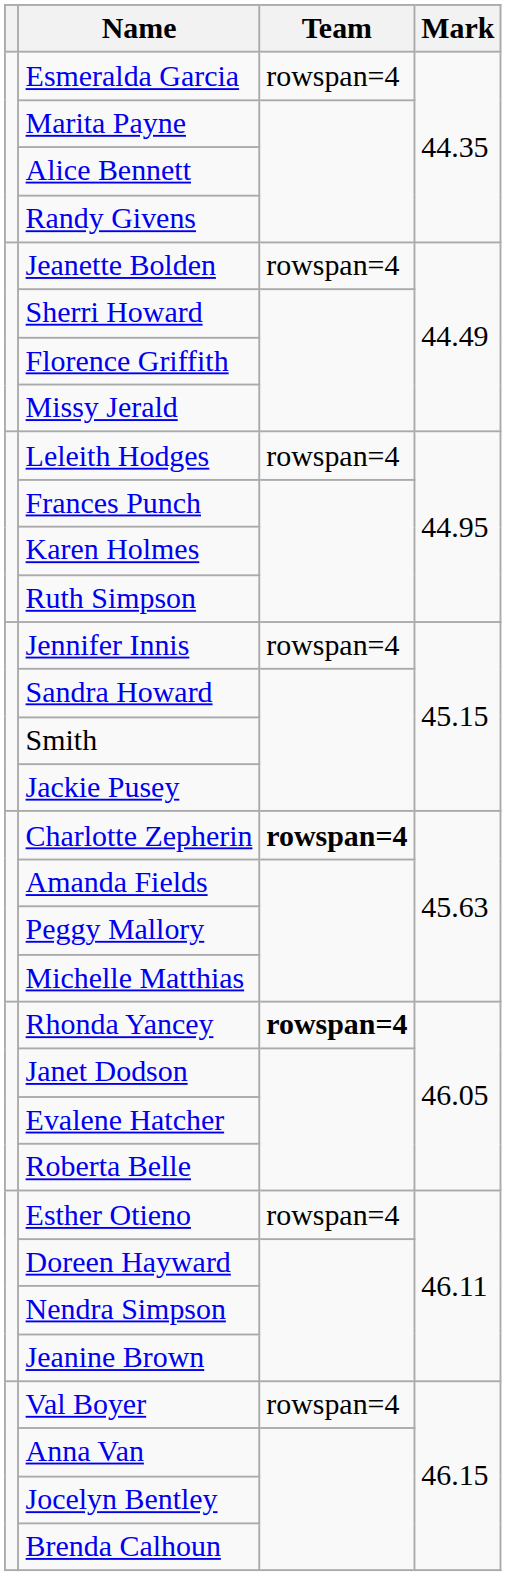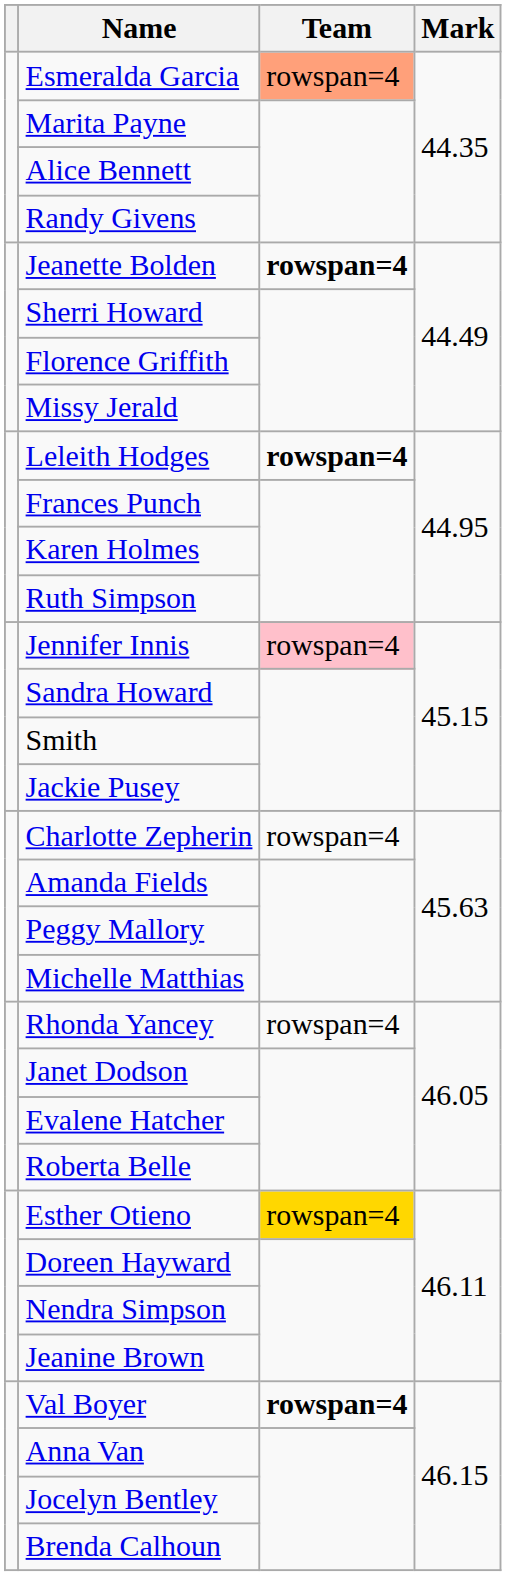(333, 75) no background -> (333, 75) lightsalmon background
(333, 265) normal -> (337, 265) bold
(333, 455) normal -> (337, 455) bold
(333, 645) no background -> (333, 645) pink background
(337, 834) bold -> (333, 834) normal
(337, 1024) bold -> (333, 1024) normal
(333, 1214) no background -> (333, 1214) gold background
(333, 1404) normal -> (337, 1404) bold
